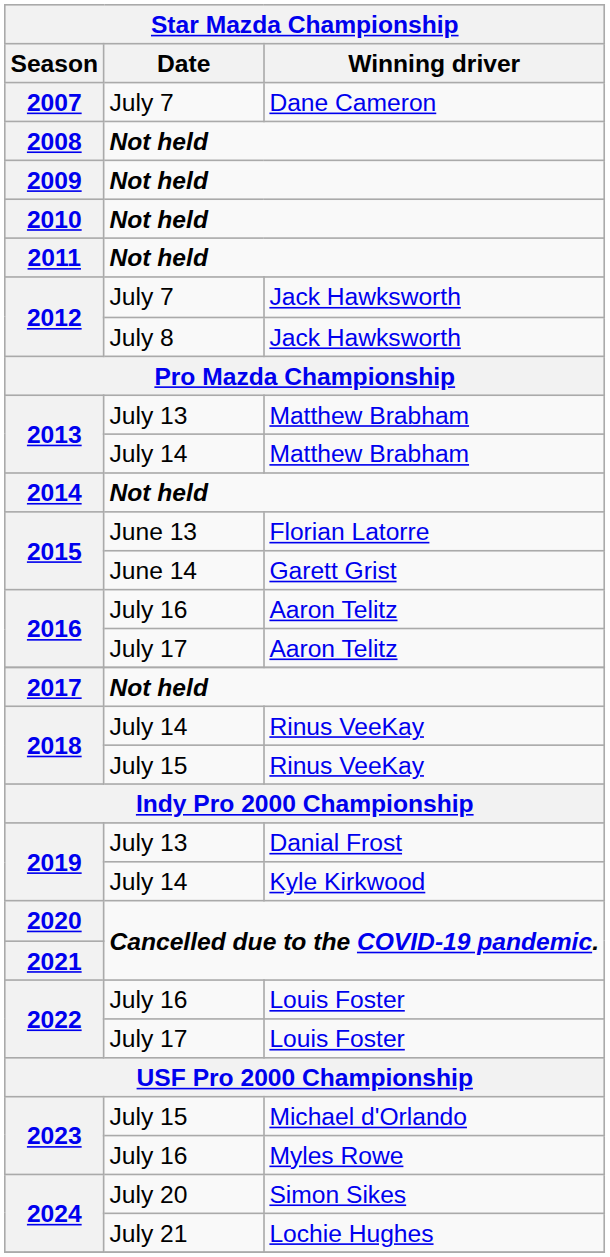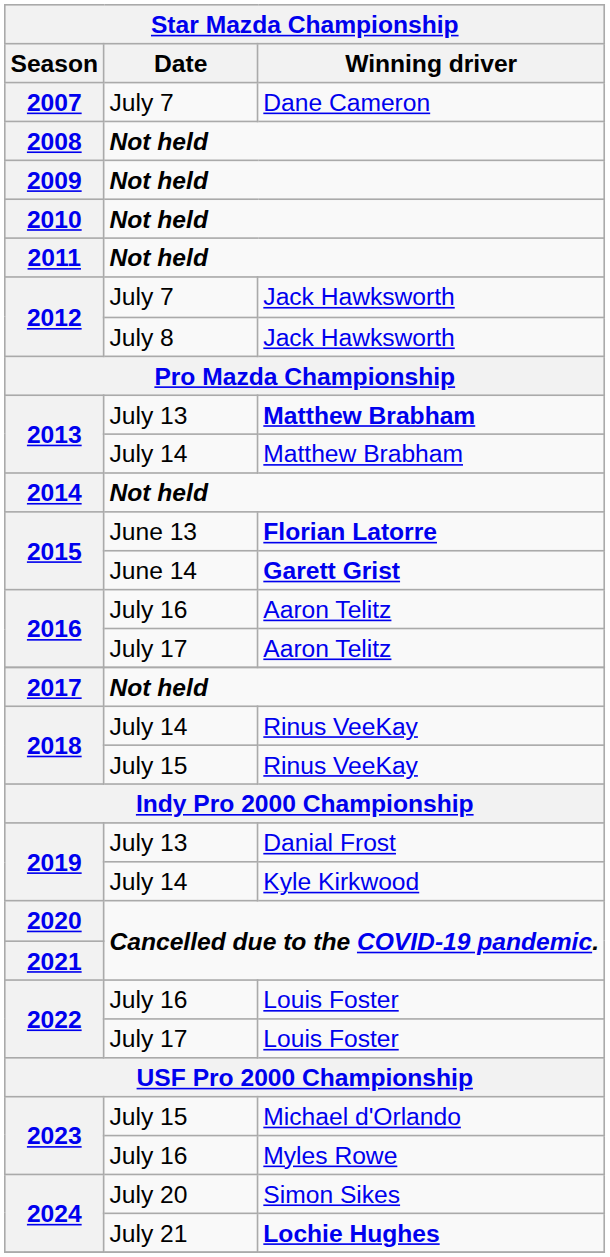(369, 414) normal -> (369, 414) bold
(349, 531) normal -> (350, 531) bold
(333, 570) normal -> (332, 570) bold
(351, 1233) normal -> (352, 1233) bold
